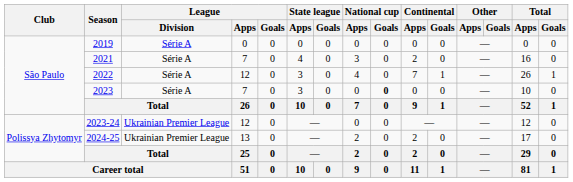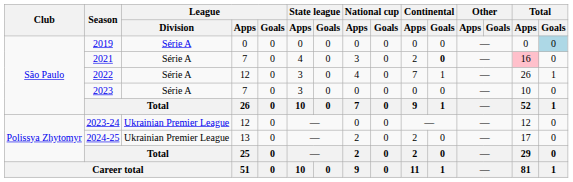(553, 43) no background -> (553, 43) lightblue background
(442, 59) normal -> (442, 59) bold
(526, 59) no background -> (526, 59) pink background
(386, 91) bold -> (386, 91) normal
